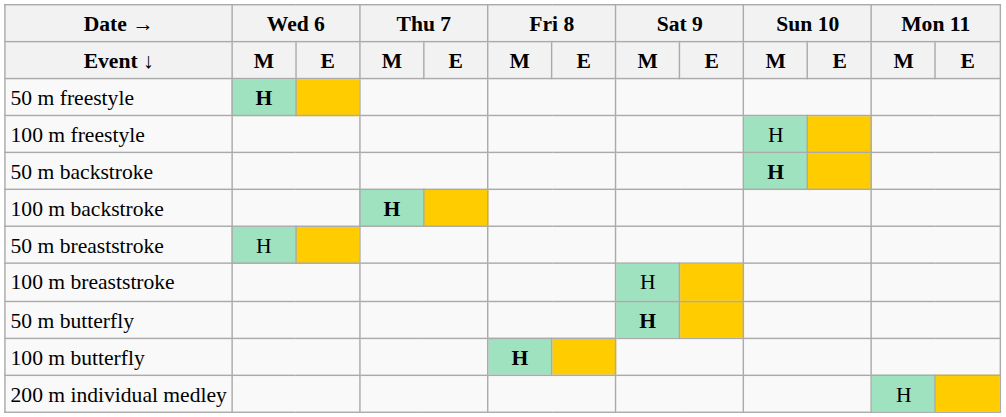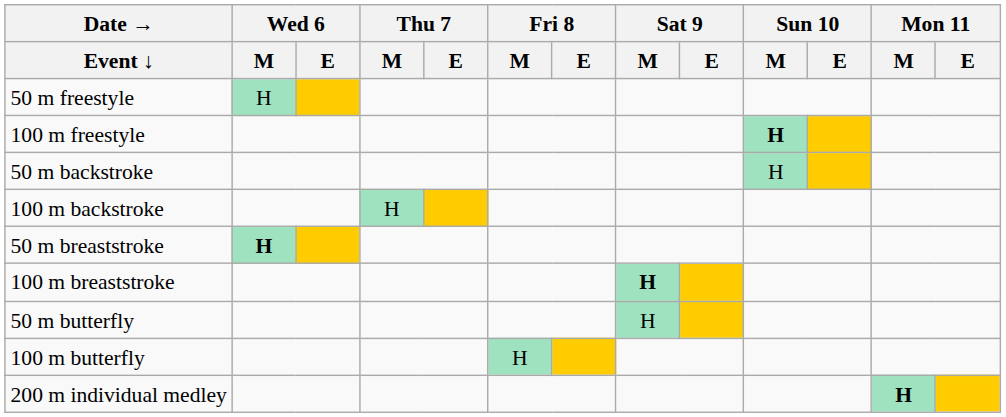(264, 97) bold -> (264, 97) normal
(776, 134) normal -> (776, 134) bold
(776, 171) bold -> (776, 171) normal
(392, 208) bold -> (392, 208) normal
(264, 245) normal -> (264, 245) bold
(648, 282) normal -> (648, 282) bold
(648, 319) bold -> (648, 319) normal
(520, 356) bold -> (520, 356) normal
(904, 393) normal -> (904, 393) bold
